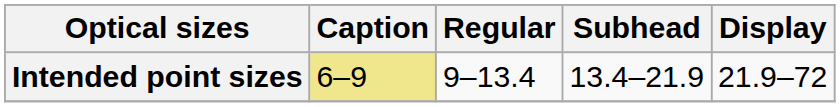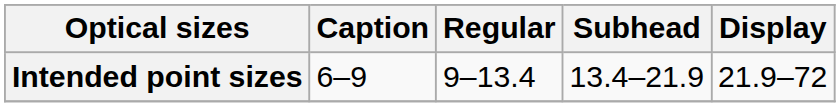(342, 76) khaki background -> (342, 76) no background
